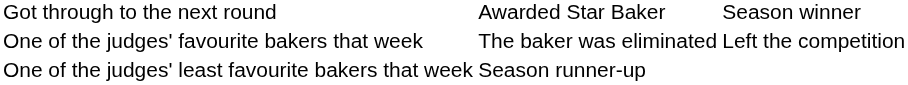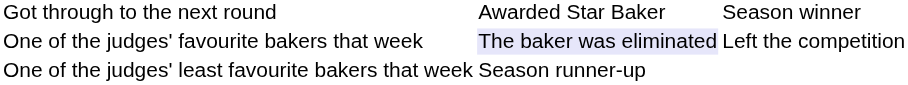(598, 41) no background -> (598, 41) lavender background
